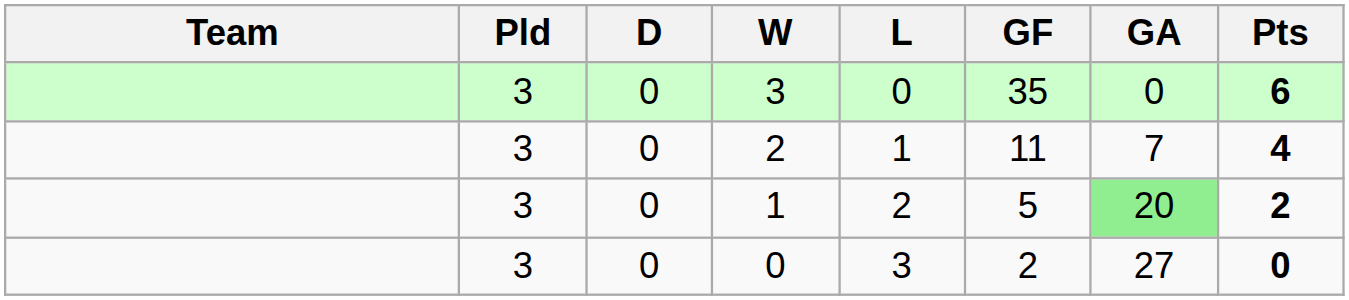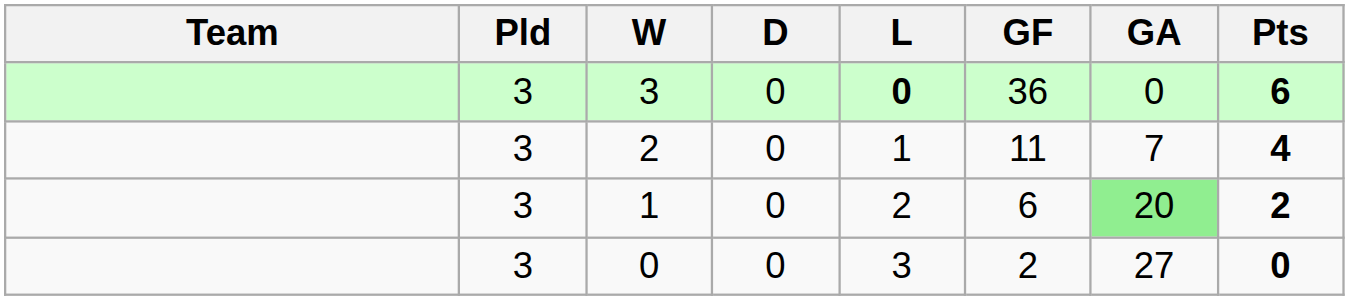columns swapped: (775, 33) <-> (649, 33)
(902, 91) normal -> (902, 91) bold
(1028, 91) 35 -> (1028, 91) 36
(1028, 206) 5 -> (1028, 206) 6
